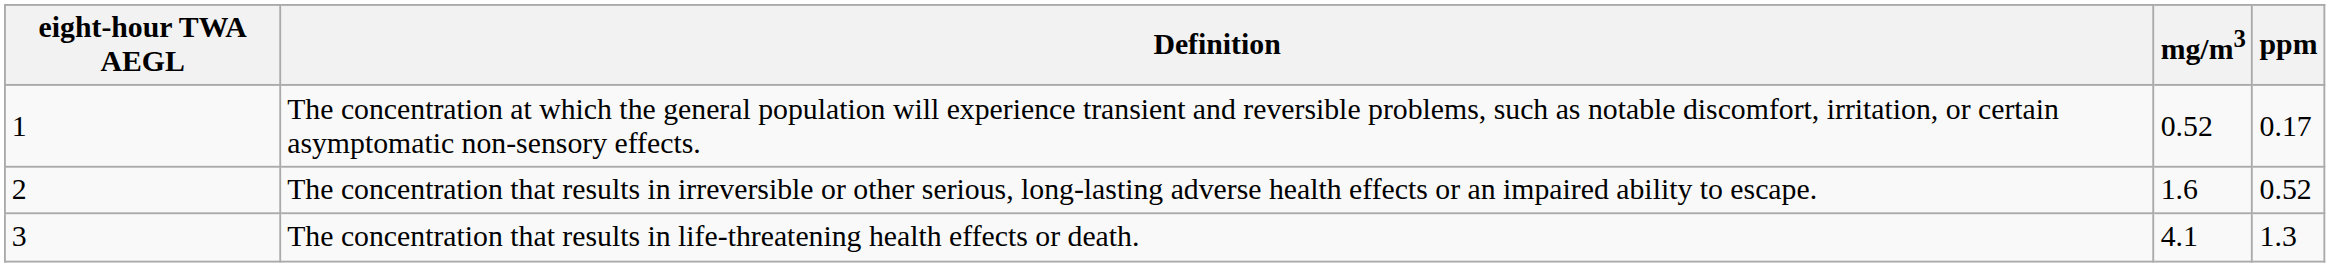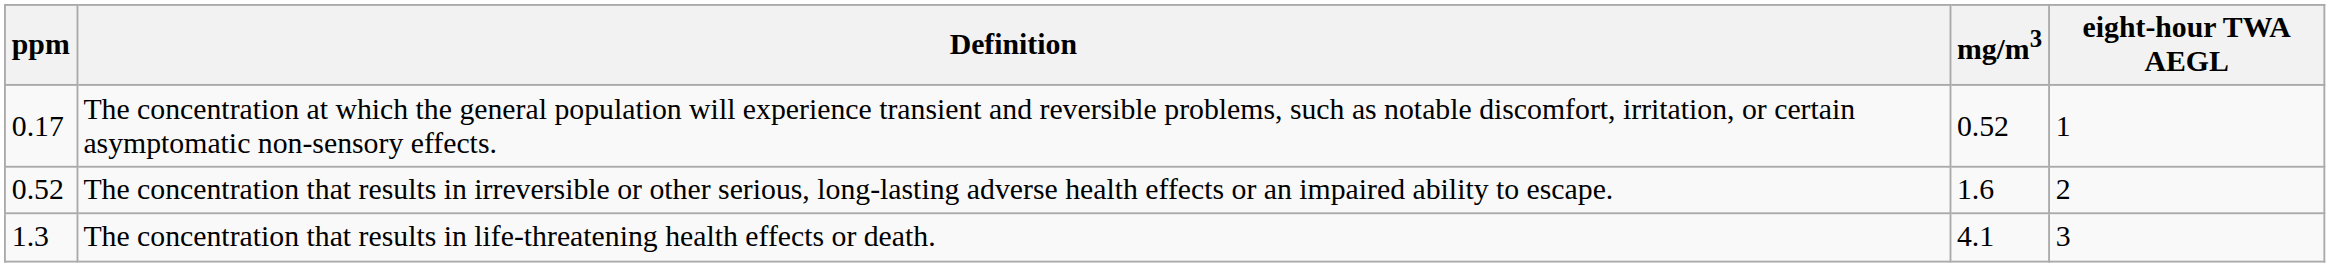columns swapped: (143, 44) <-> (2289, 44)
